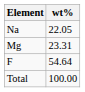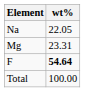(60, 62) normal -> (60, 62) bold
